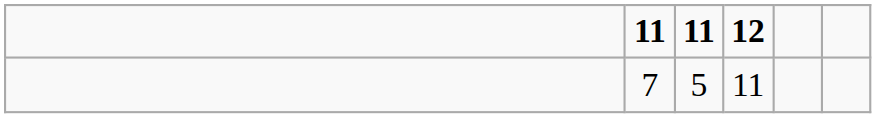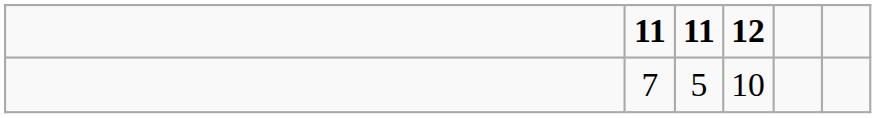(748, 84) 11 -> (748, 84) 10
